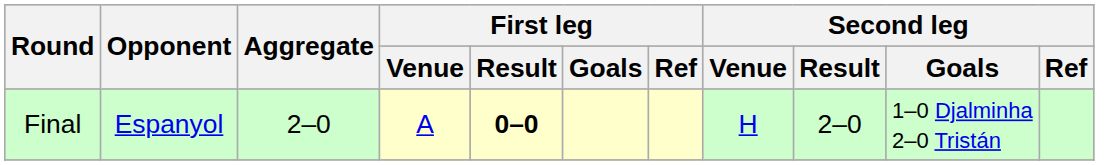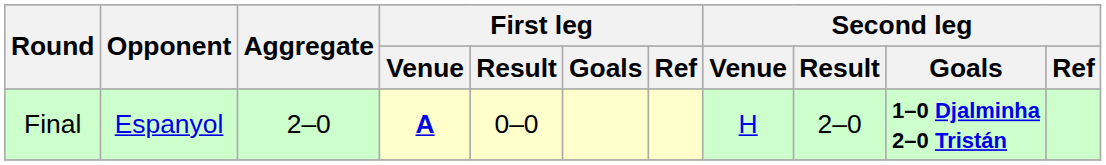(425, 124) normal -> (425, 124) bold
(516, 124) bold -> (516, 124) normal
(962, 125) normal -> (966, 124) bold
